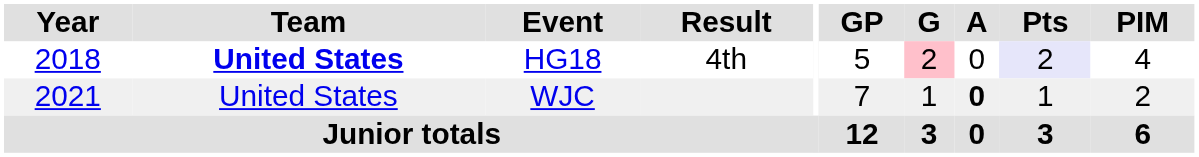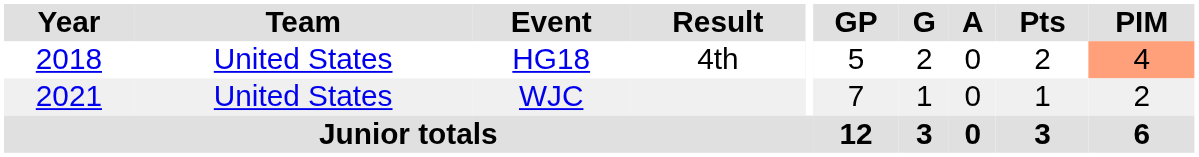(308, 59) bold -> (303, 59) normal
(929, 59) pink background -> (924, 59) no background
(1045, 59) lavender background -> (1043, 59) no background
(1143, 59) no background -> (1142, 59) lightsalmon background
(977, 96) bold -> (973, 96) normal
